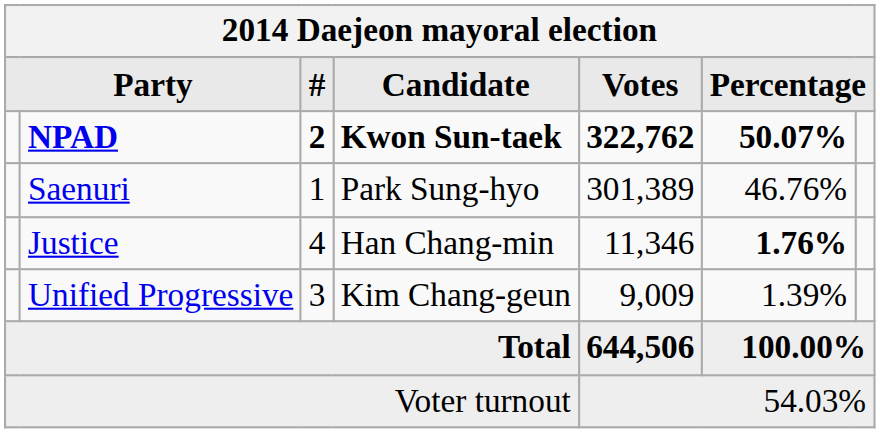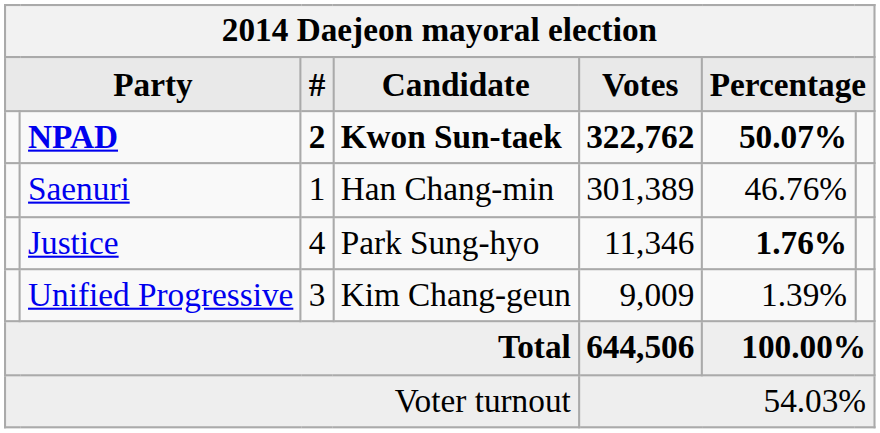(440, 189) Park Sung-hyo -> (447, 189) Han Chang-min
(447, 242) Han Chang-min -> (440, 242) Park Sung-hyo
